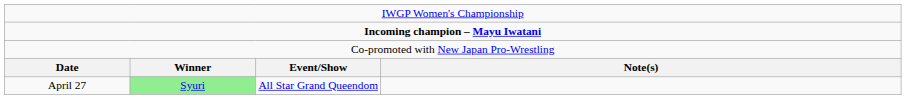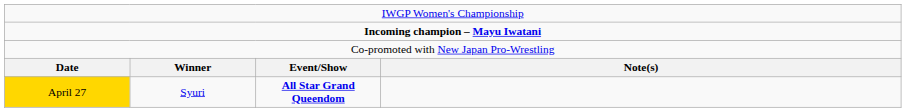(67, 85) no background -> (67, 91) gold background
(193, 85) lightgreen background -> (193, 91) no background
(318, 85) normal -> (318, 91) bold
